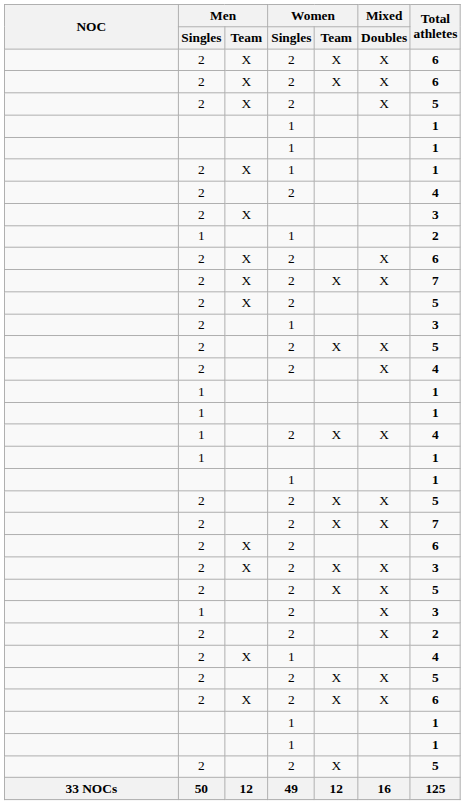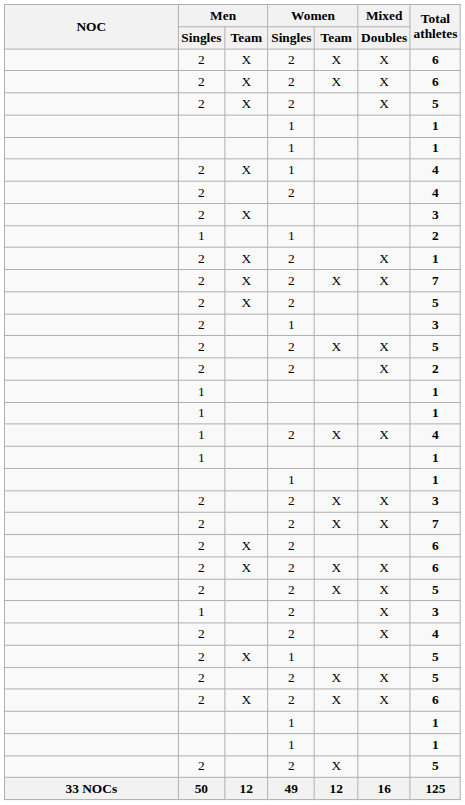(435, 170) 1 -> (435, 170) 4
(435, 258) 6 -> (435, 258) 1
(435, 369) 4 -> (435, 369) 2
(435, 501) 5 -> (435, 501) 3
(435, 568) 3 -> (435, 568) 6
(435, 634) 2 -> (435, 634) 4
(435, 656) 4 -> (435, 656) 5
